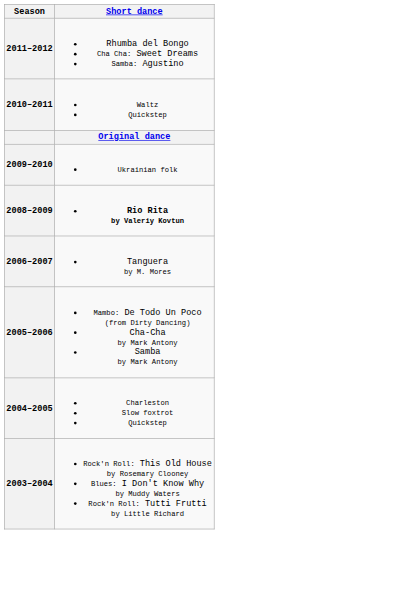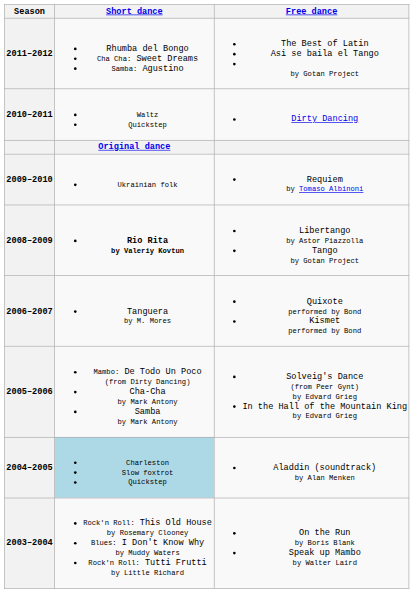+ column: (312, 11)
(134, 413) no background -> (134, 472) lightblue background
